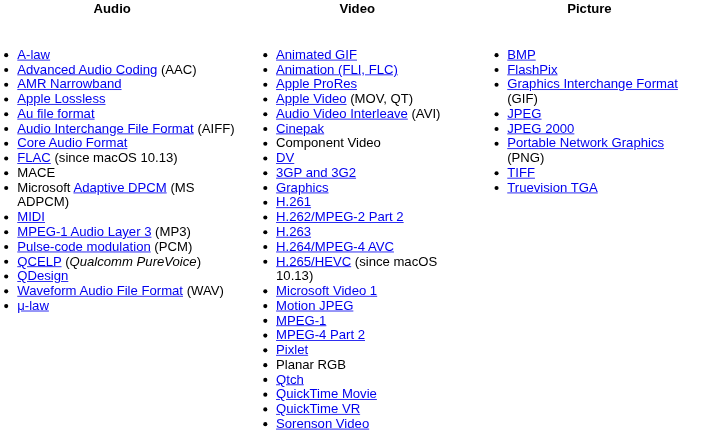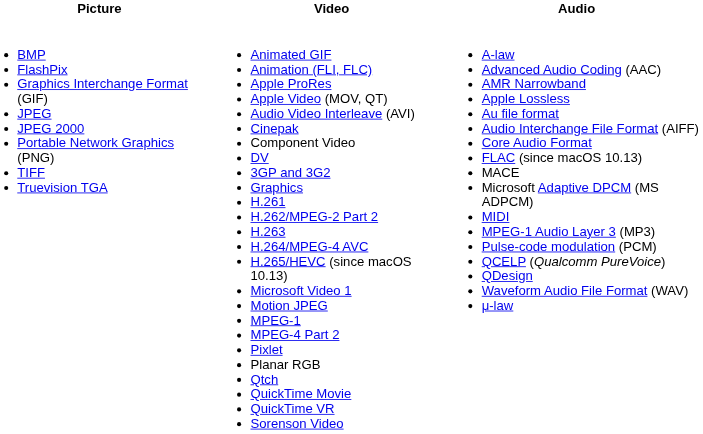columns swapped: (112, 8) <-> (589, 8)
